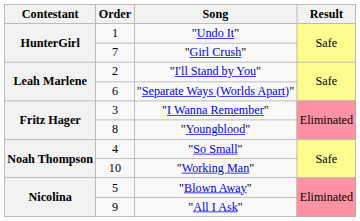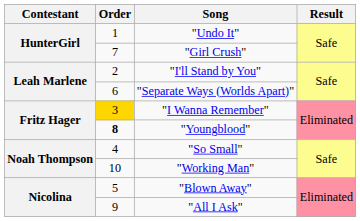(115, 110) no background -> (115, 110) gold background
(115, 129) normal -> (115, 129) bold
